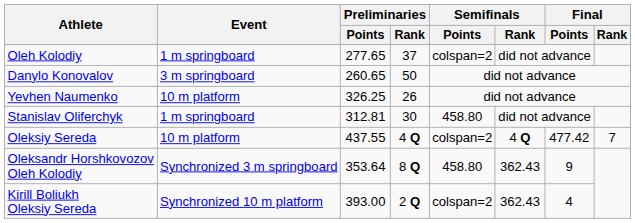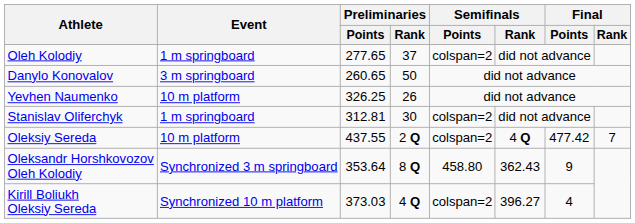(462, 118) 458.80 -> (462, 118) colspan=2
(410, 138) 4 Q -> (410, 138) 2 Q
(365, 201) 393.00 -> (365, 201) 373.03
(410, 201) 2 Q -> (410, 201) 4 Q
(520, 201) 362.43 -> (520, 201) 396.27
